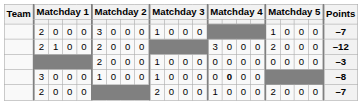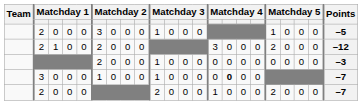(341, 31) –7 -> (341, 31) –5
(341, 77) –8 -> (341, 77) –7
